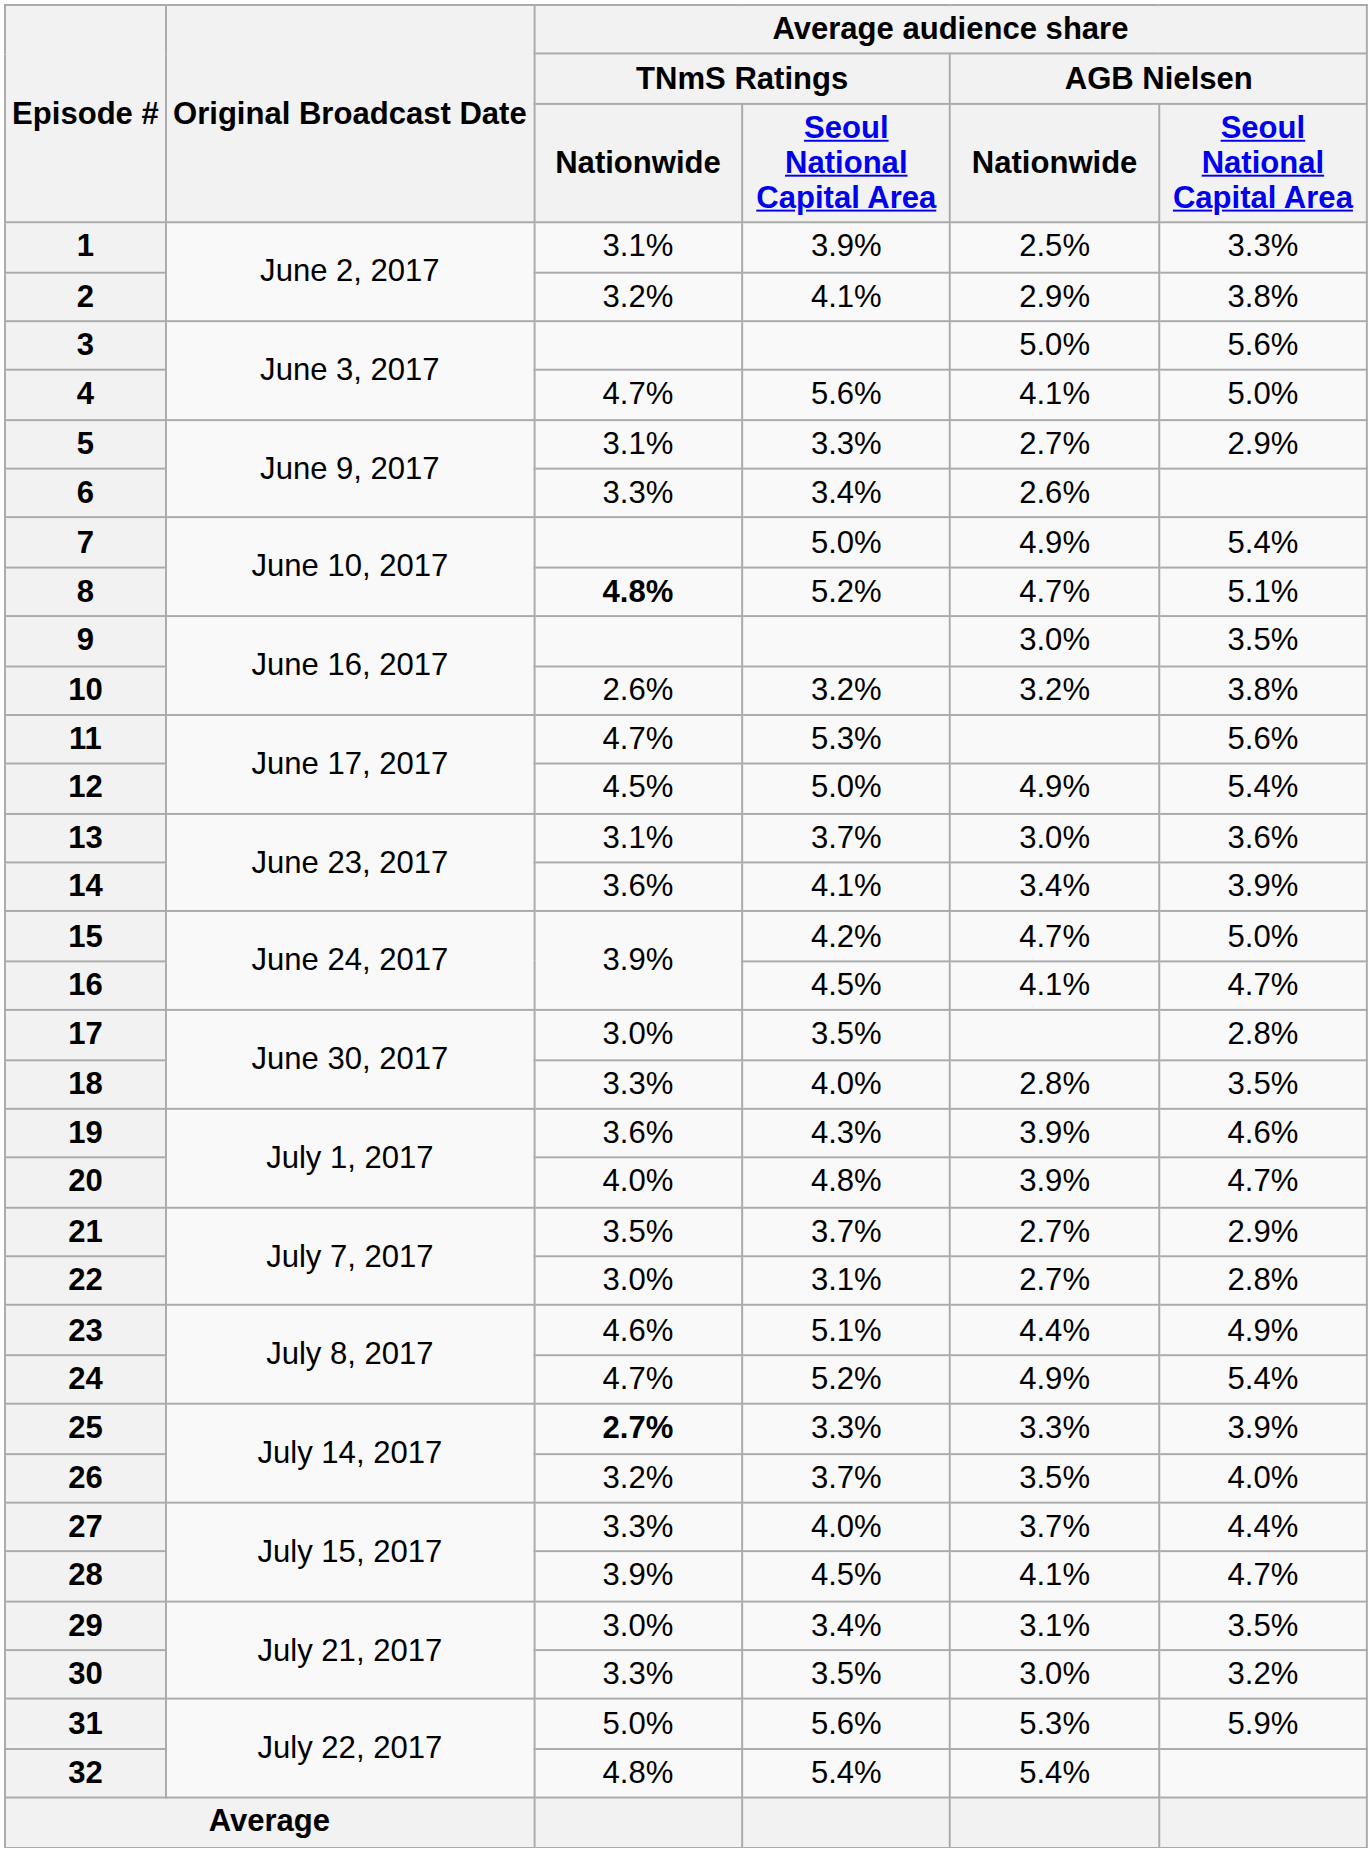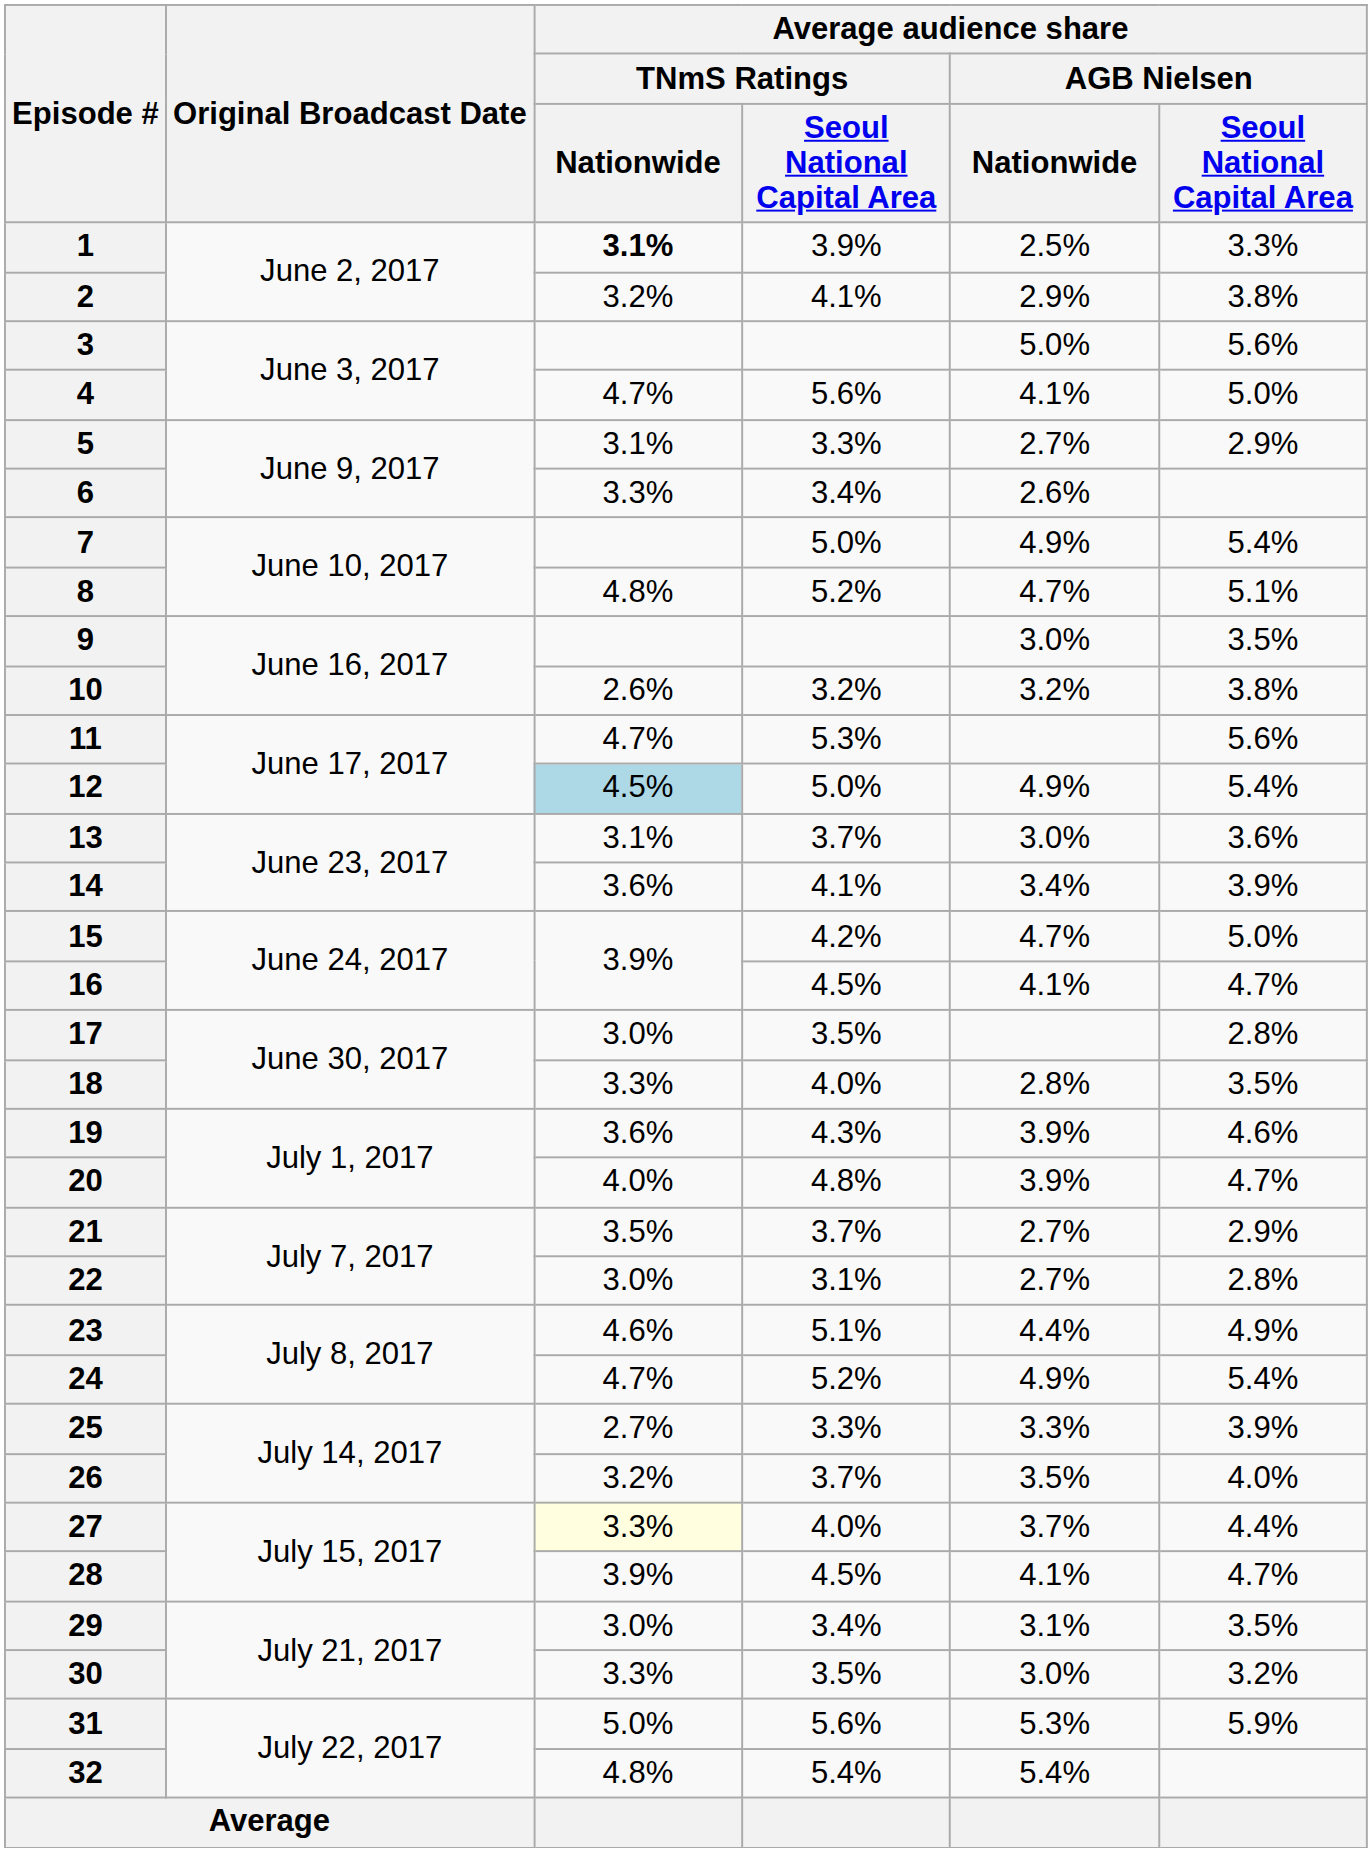(638, 246) normal -> (638, 246) bold
(638, 591) bold -> (638, 591) normal
(638, 788) no background -> (638, 788) lightblue background
(638, 1428) bold -> (638, 1428) normal
(638, 1526) no background -> (638, 1526) lightyellow background
